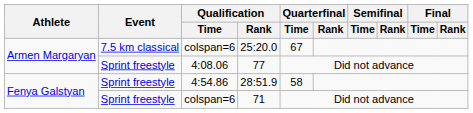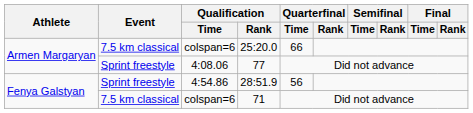(296, 48) 67 -> (296, 48) 66
(296, 83) 58 -> (296, 83) 56
(138, 100) Sprint freestyle -> (140, 100) 7.5 km classical
